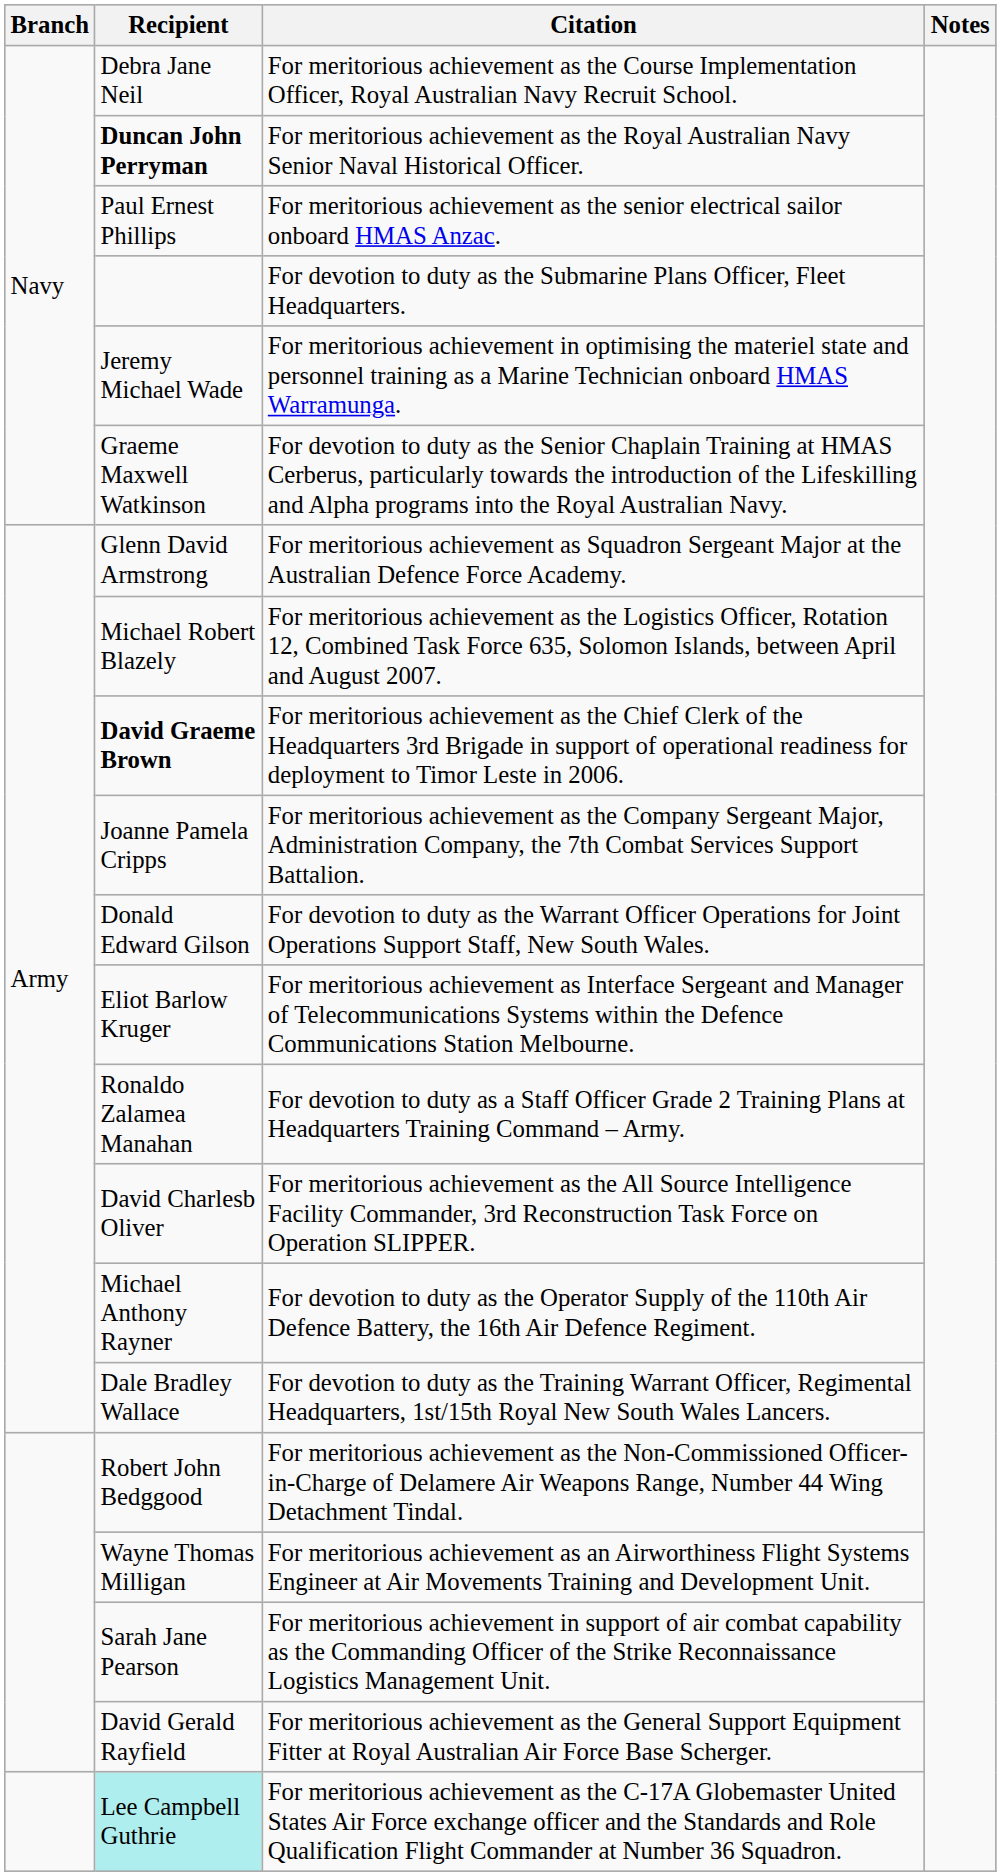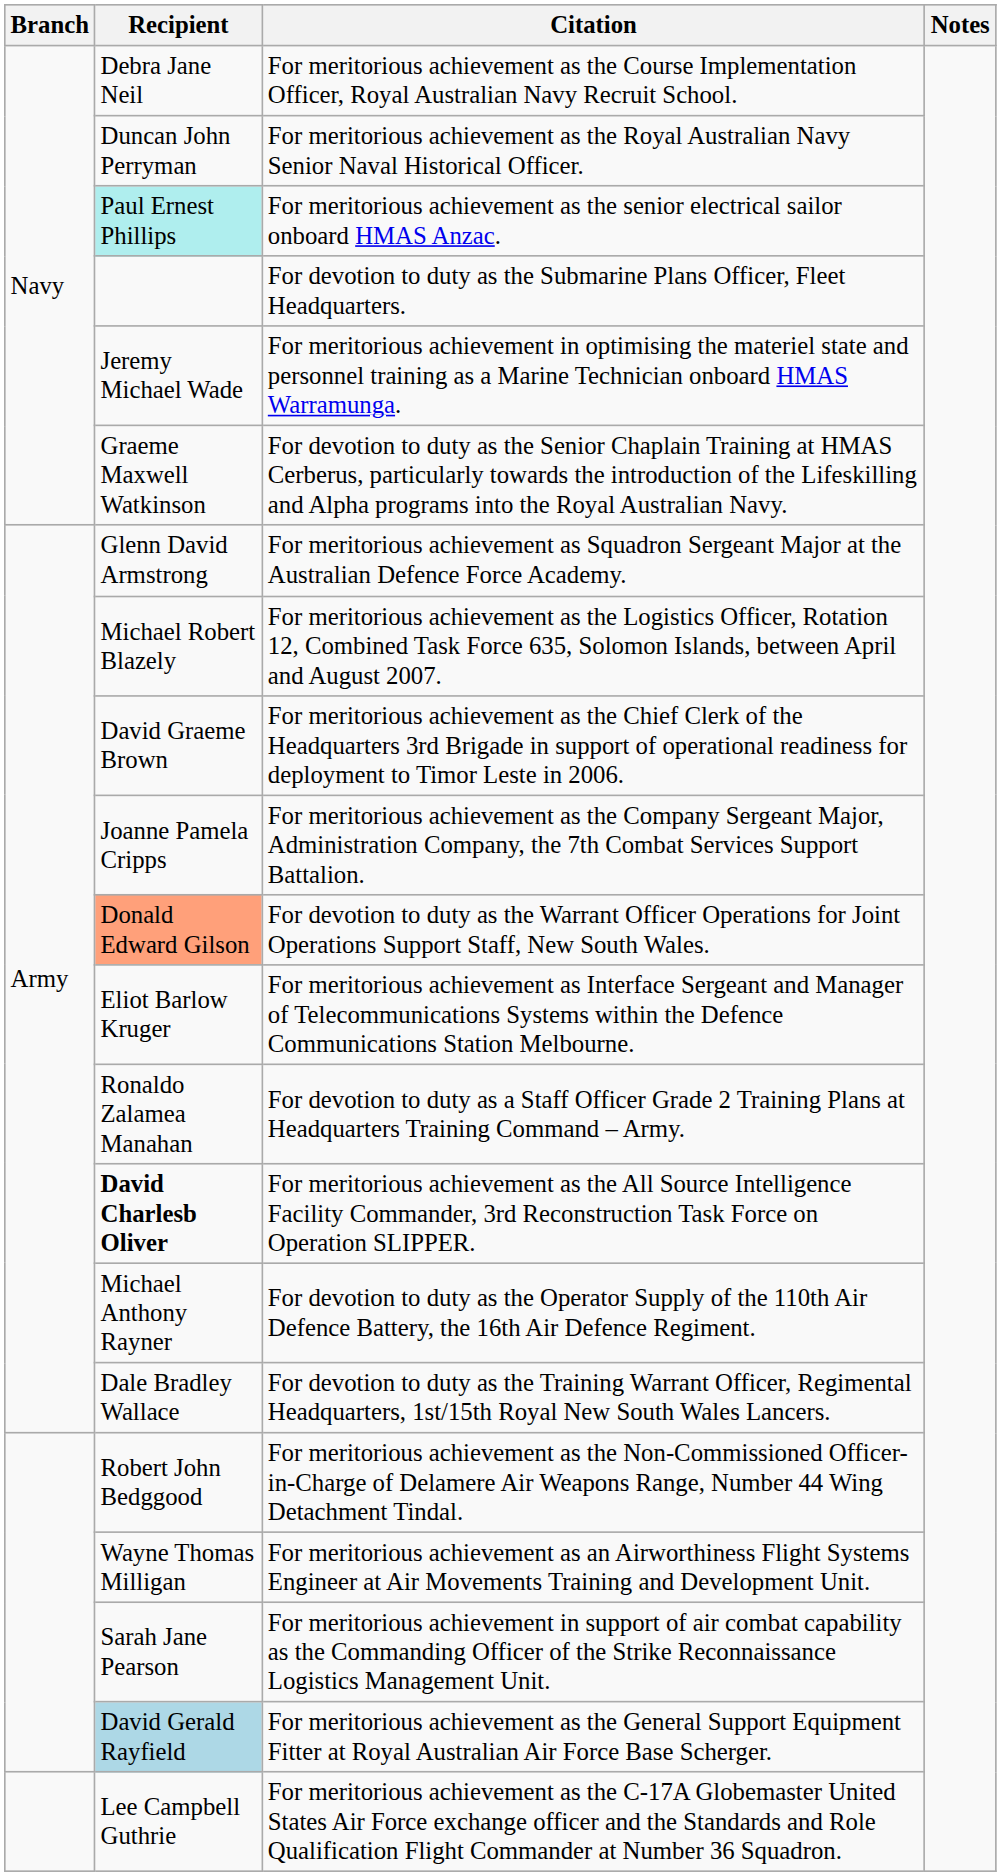(171, 150) bold -> (165, 150) normal
(157, 221) no background -> (157, 221) paleturquoise background
(178, 744) bold -> (173, 744) normal
(175, 929) no background -> (175, 929) lightsalmon background
(178, 1213) normal -> (149, 1213) bold
(168, 1737) no background -> (168, 1737) lightblue background
(170, 1821) paleturquoise background -> (170, 1821) no background
